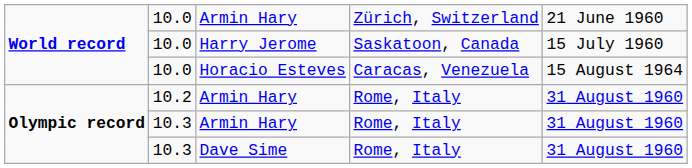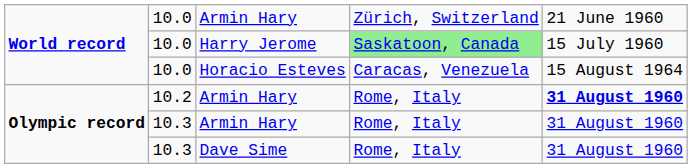(436, 44) no background -> (436, 44) lightgreen background
(615, 97) normal -> (615, 97) bold
